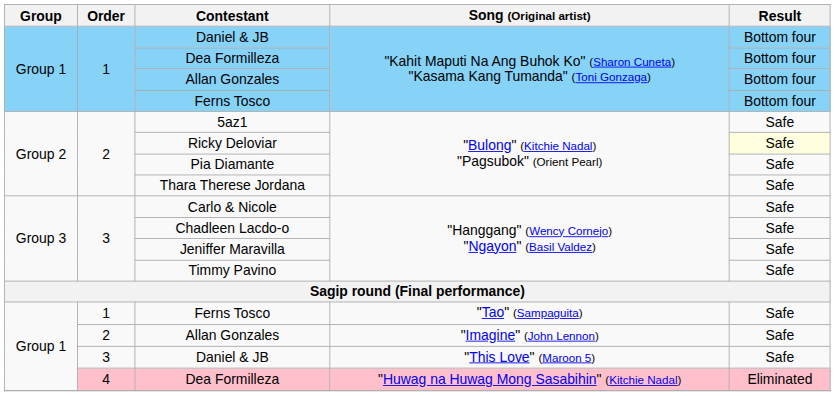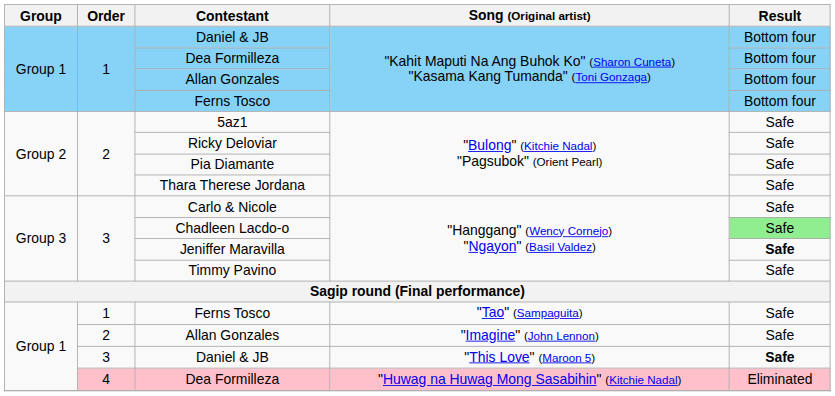(780, 143) lightyellow background -> (780, 143) no background
(780, 228) no background -> (780, 228) lightgreen background
(780, 249) normal -> (780, 249) bold
(780, 357) normal -> (780, 357) bold
